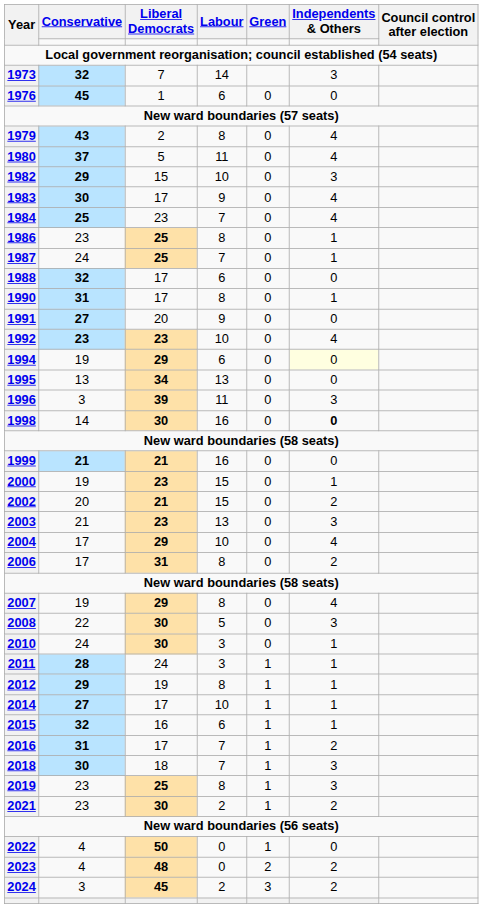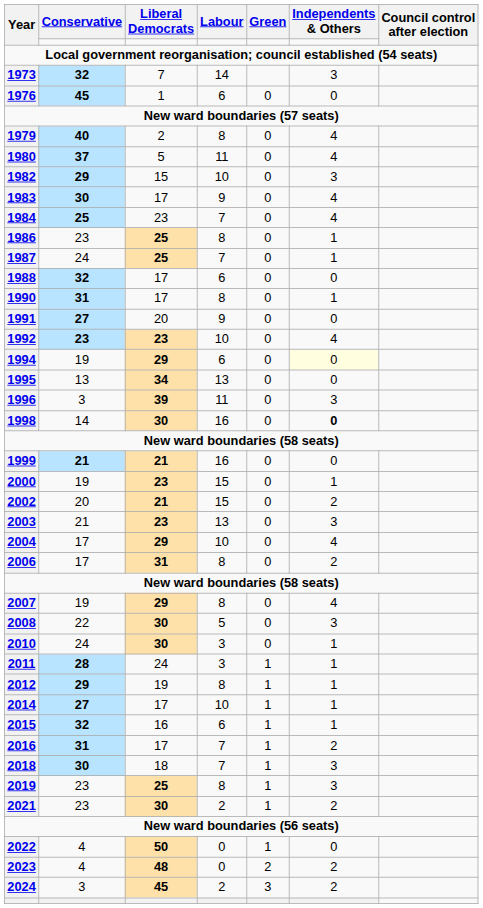(82, 136) 43 -> (82, 136) 40
